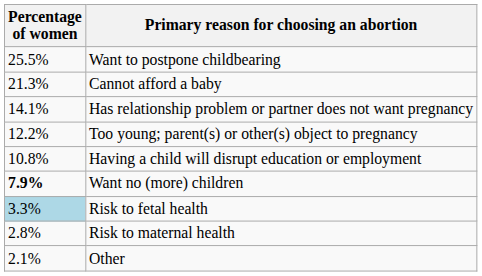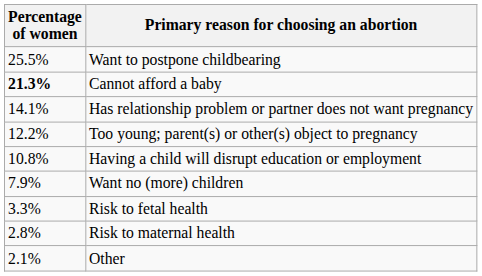(28, 84) normal -> (30, 84) bold
(26, 183) bold -> (24, 183) normal
(24, 208) lightblue background -> (24, 208) no background
